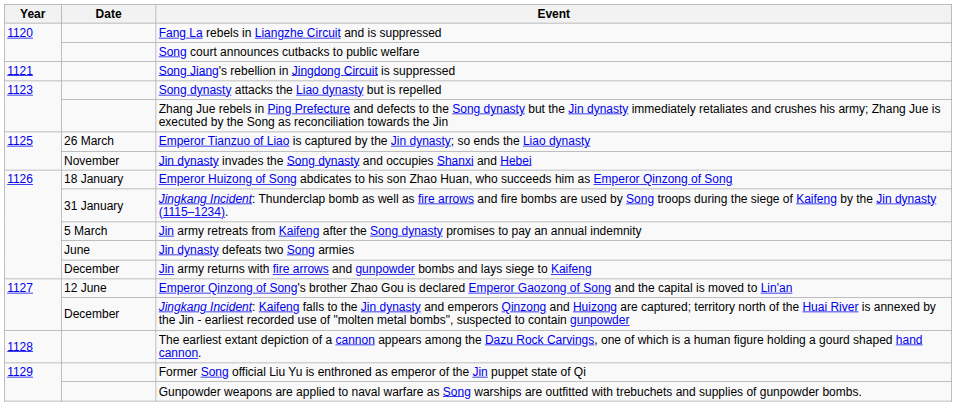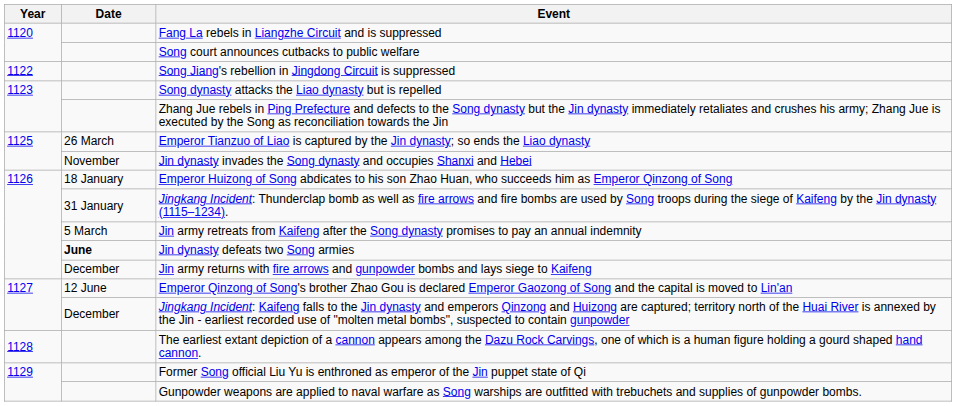(20, 71) 1121 -> (20, 71) 1122
(77, 250) normal -> (78, 250) bold
